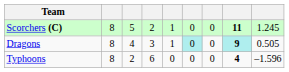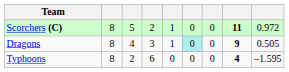(268, 28) 1.245 -> (268, 28) 0.972
(237, 43) paleturquoise background -> (237, 43) no background
(268, 59) –1.596 -> (268, 59) –1.595
